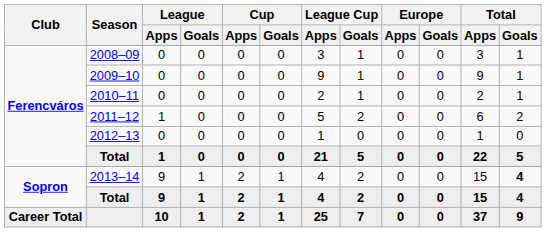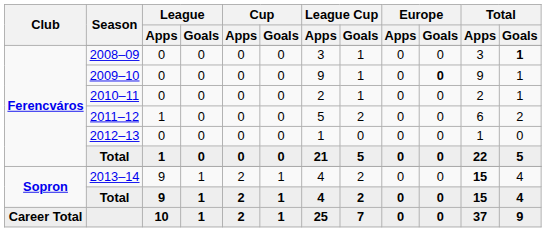(520, 55) normal -> (520, 55) bold
(440, 76) normal -> (440, 76) bold
(480, 177) normal -> (480, 177) bold
(520, 177) bold -> (520, 177) normal
